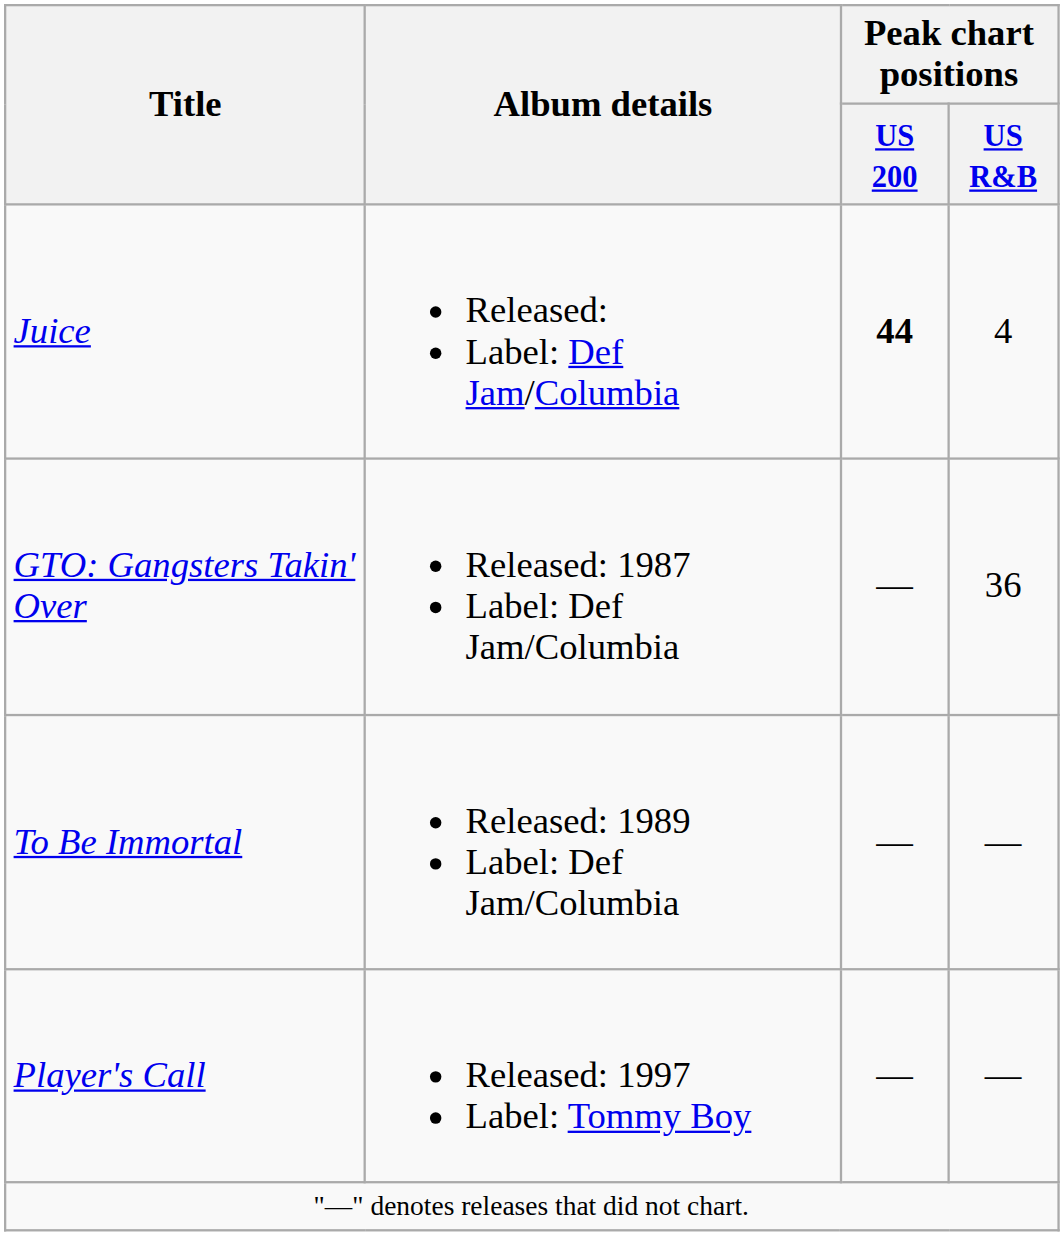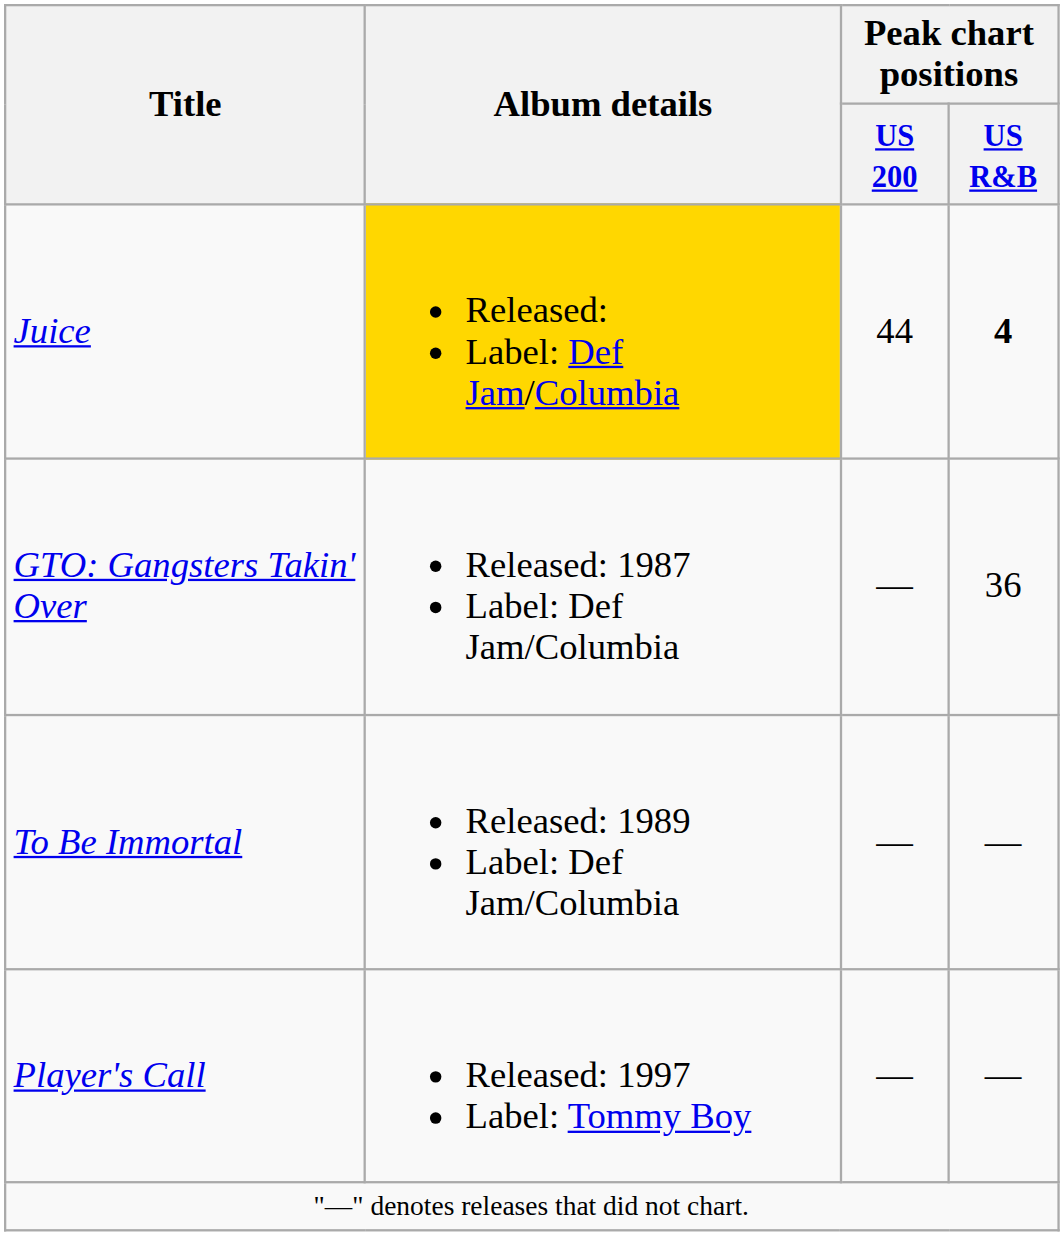(603, 352) no background -> (603, 352) gold background
(895, 330) bold -> (895, 330) normal
(1003, 330) normal -> (1003, 330) bold
